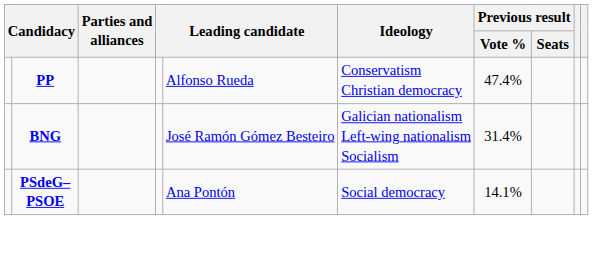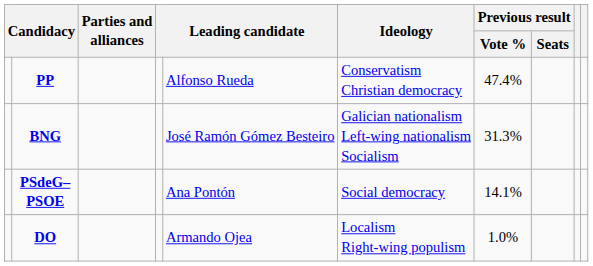(503, 136) 31.4% -> (503, 136) 31.3%
+ row: (45, 238)
